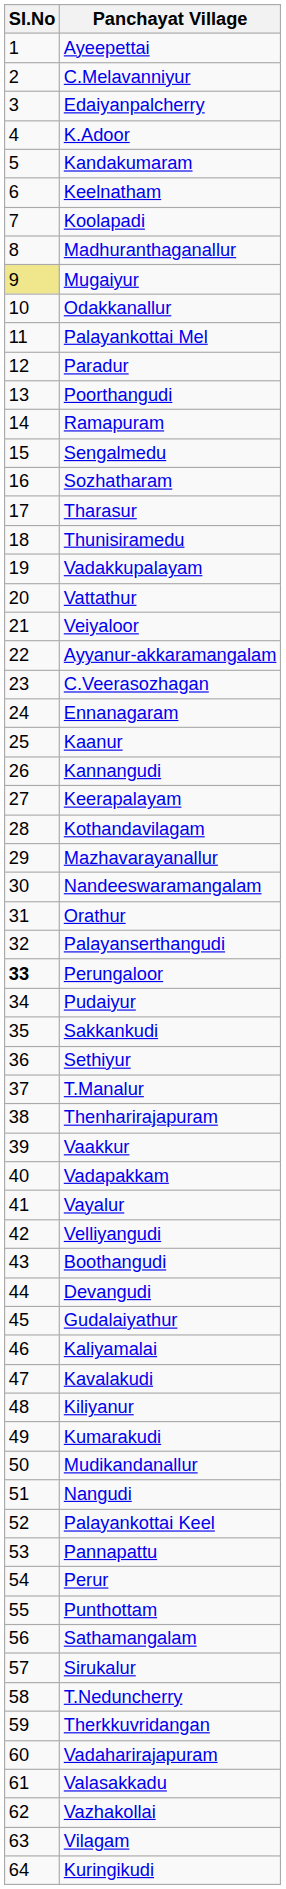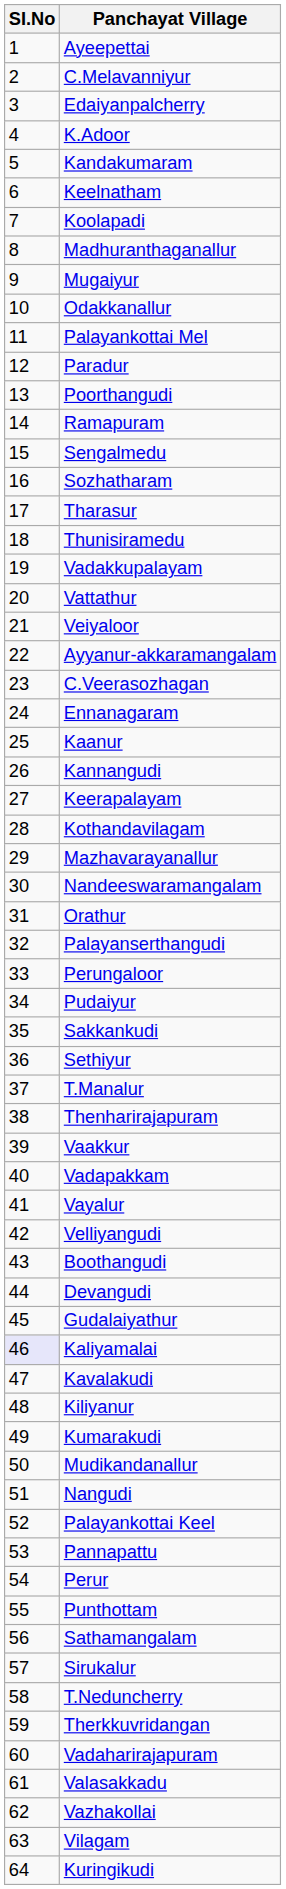(14, 279) khaki background -> (14, 279) no background
(19, 973) bold -> (19, 973) normal
(19, 1349) no background -> (19, 1349) lavender background
